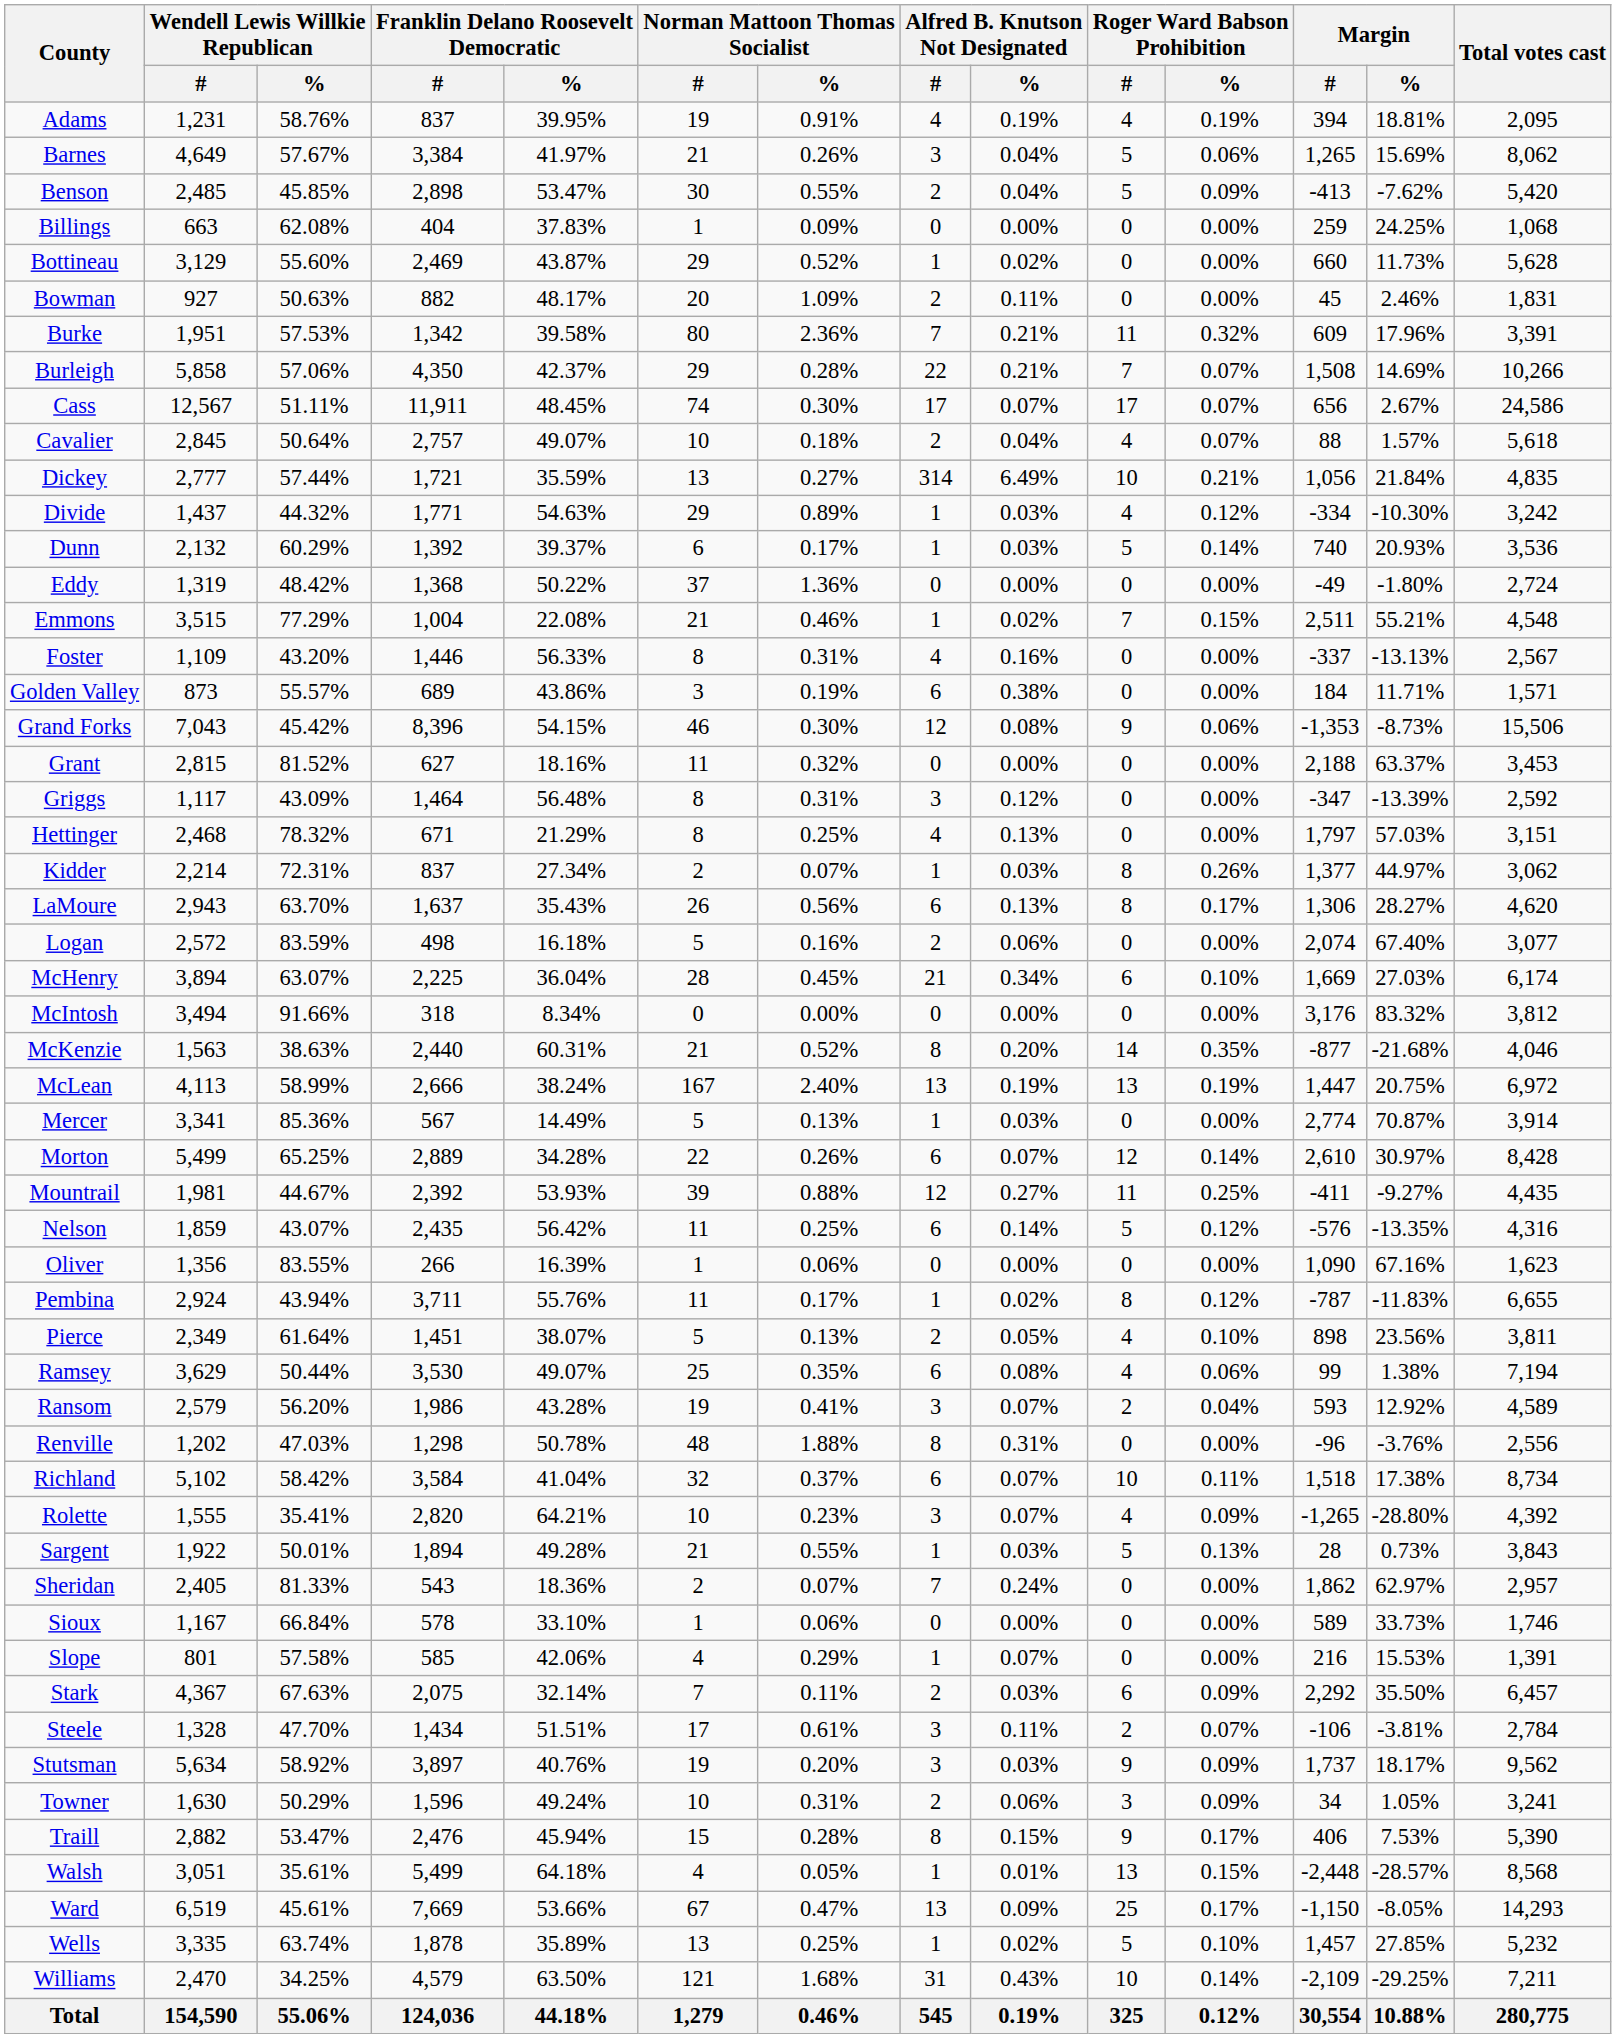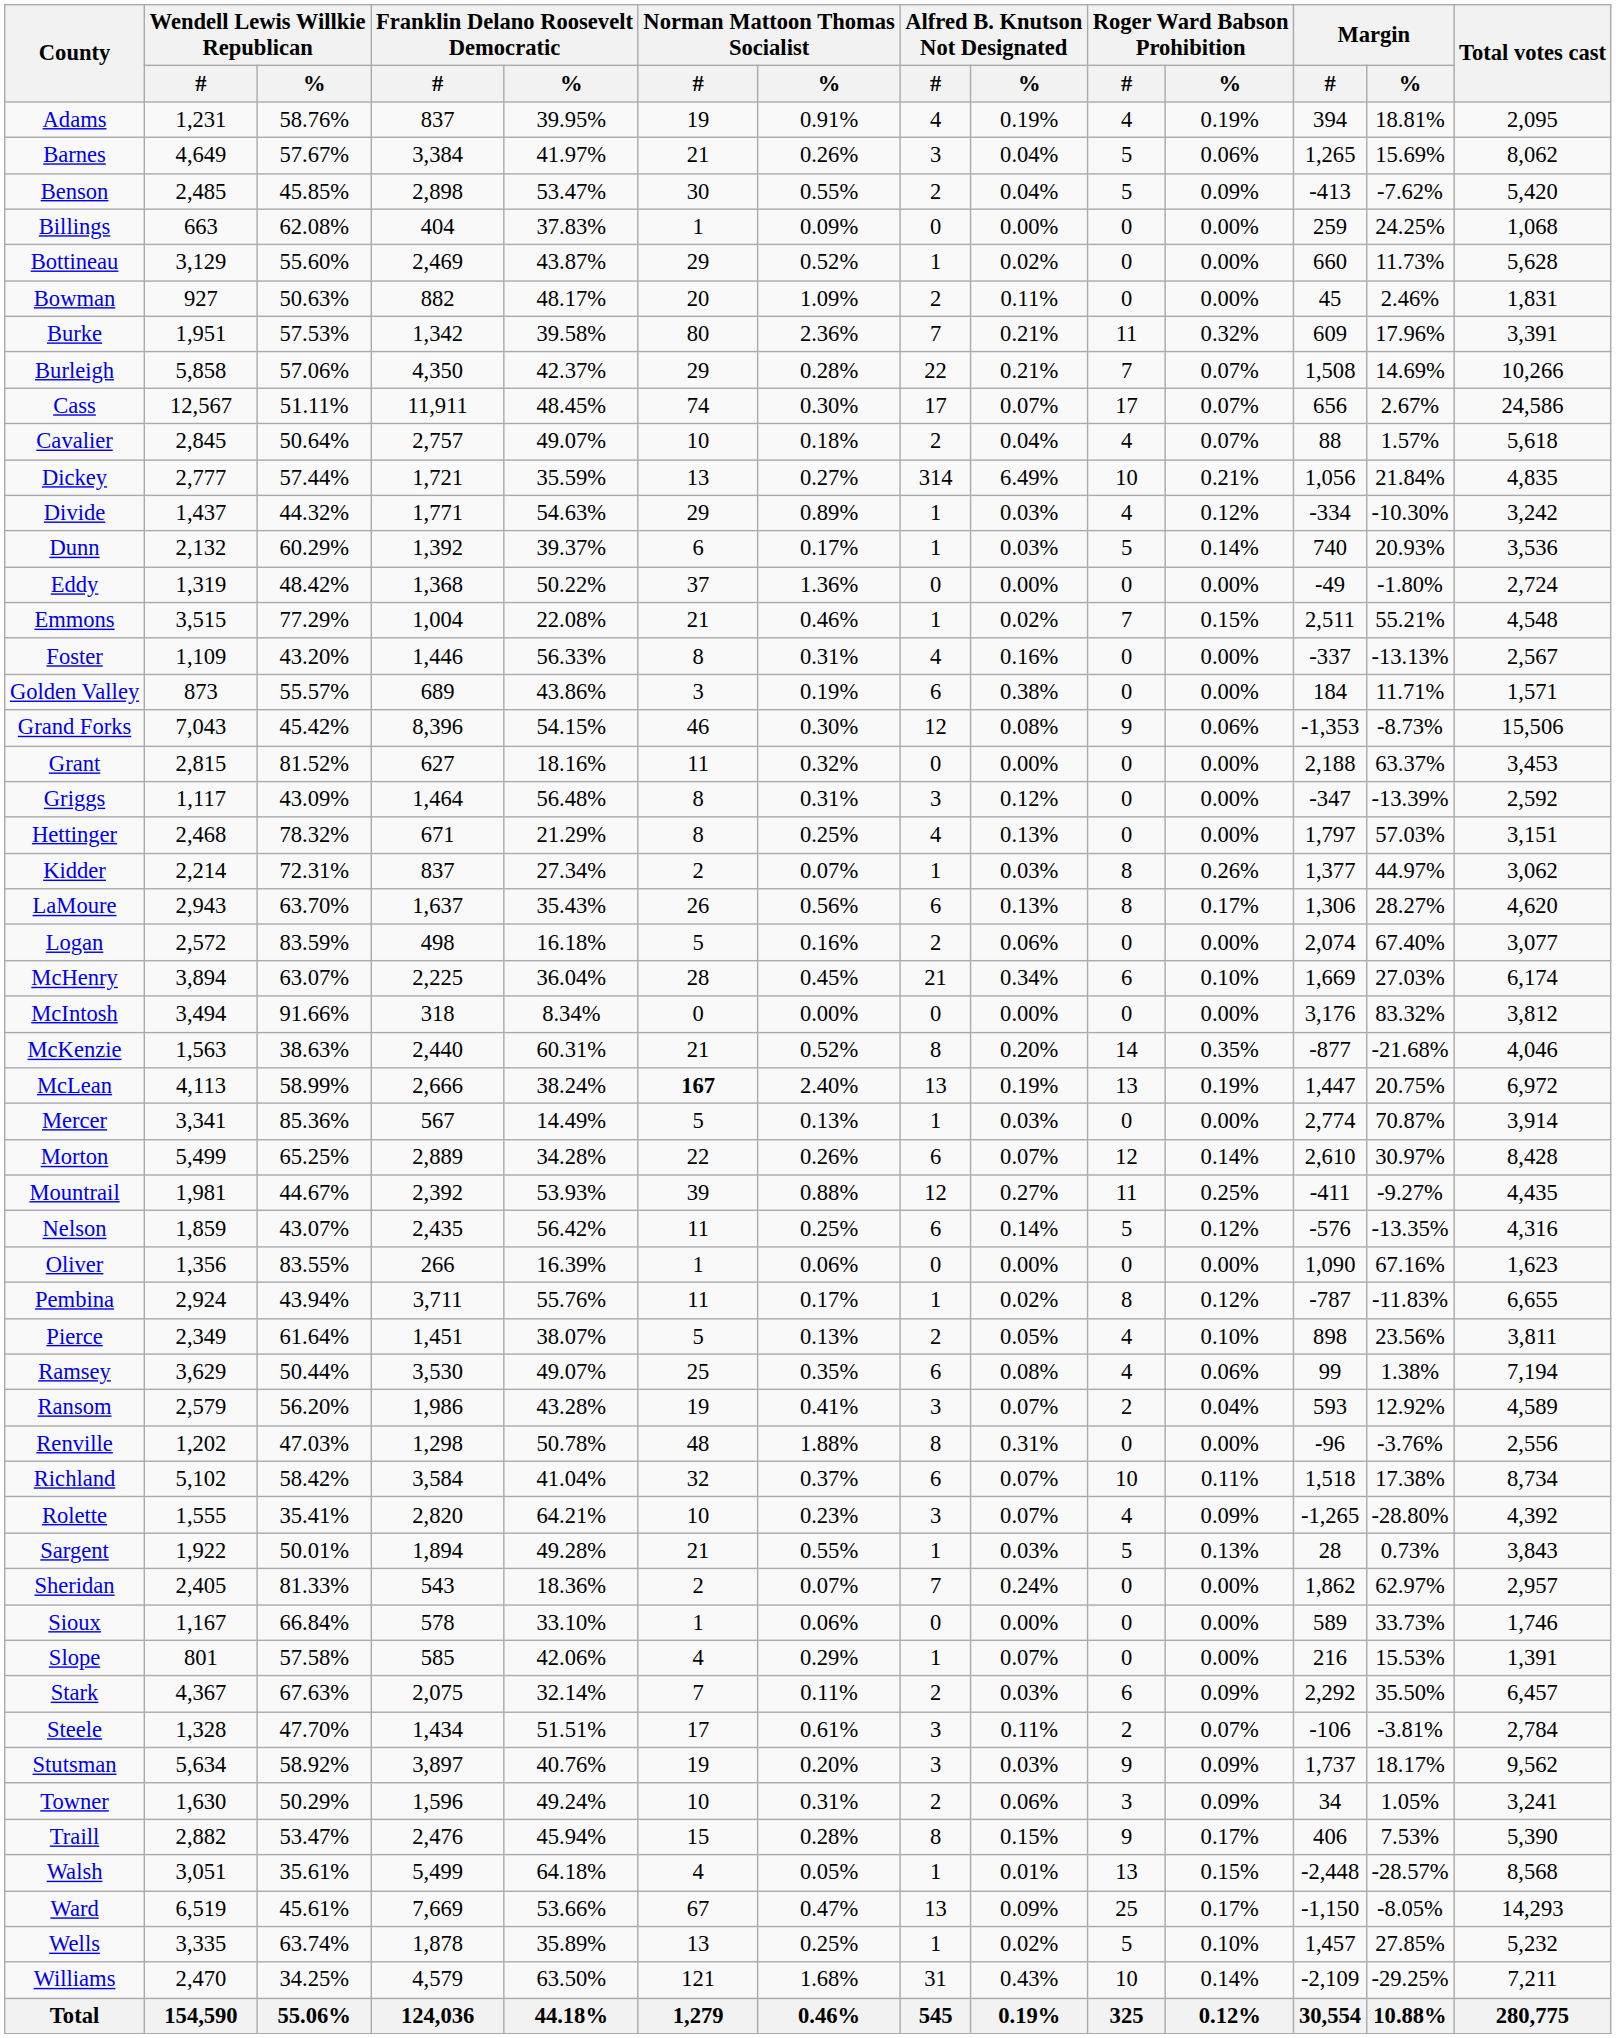(698, 1085) normal -> (698, 1085) bold
